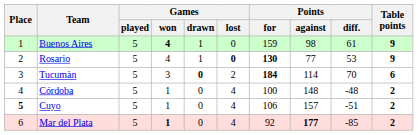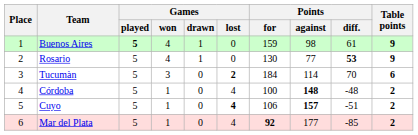(135, 43) normal -> (135, 43) bold
(168, 43) bold -> (168, 43) normal
(233, 59) bold -> (233, 59) normal
(270, 59) bold -> (270, 59) normal
(352, 59) normal -> (352, 59) bold
(200, 75) bold -> (200, 75) normal
(233, 75) normal -> (233, 75) bold
(270, 75) bold -> (270, 75) normal
(311, 91) normal -> (311, 91) bold
(21, 106) bold -> (21, 106) normal
(233, 106) normal -> (233, 106) bold
(311, 106) normal -> (311, 106) bold
(168, 122) bold -> (168, 122) normal
(270, 122) normal -> (270, 122) bold
(311, 122) bold -> (311, 122) normal
